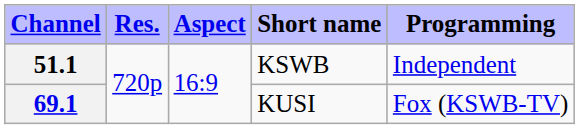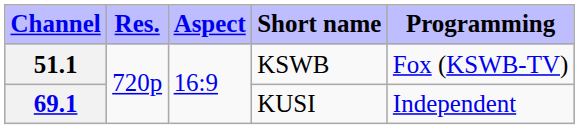(455, 63) Independent -> (481, 63) Fox (KSWB-TV)
(481, 103) Fox (KSWB-TV) -> (455, 103) Independent
